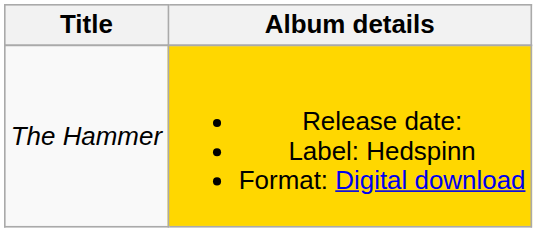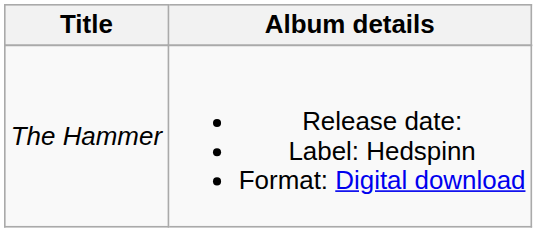(350, 151) gold background -> (350, 151) no background
